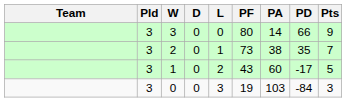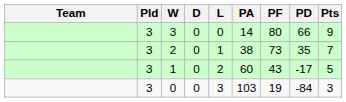columns swapped: (246, 13) <-> (275, 13)
